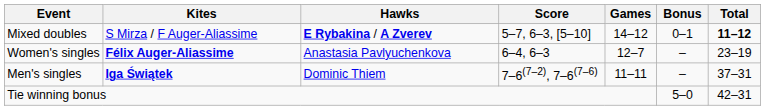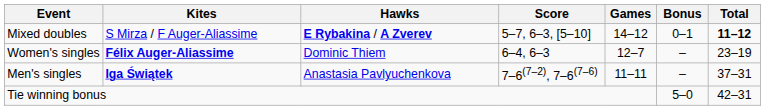(377, 53) Anastasia Pavlyuchenkova -> (345, 53) Dominic Thiem
(345, 74) Dominic Thiem -> (377, 74) Anastasia Pavlyuchenkova
